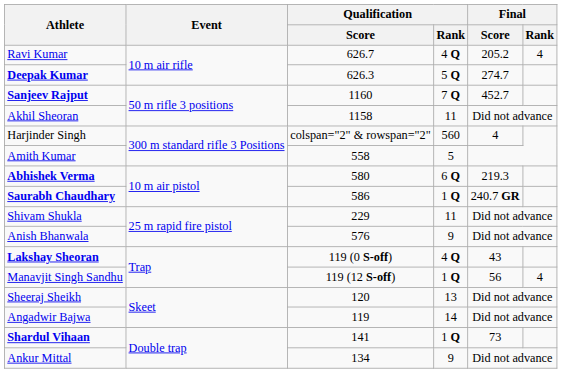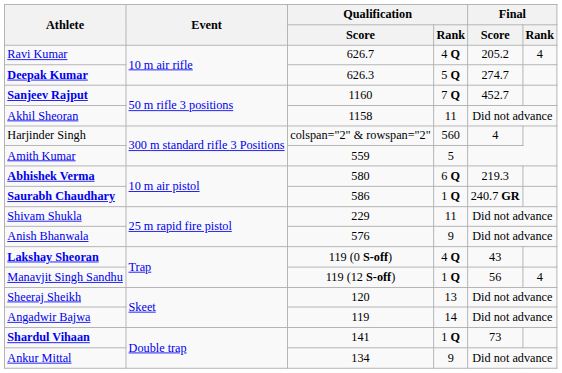(360, 156) 558 -> (360, 156) 559
